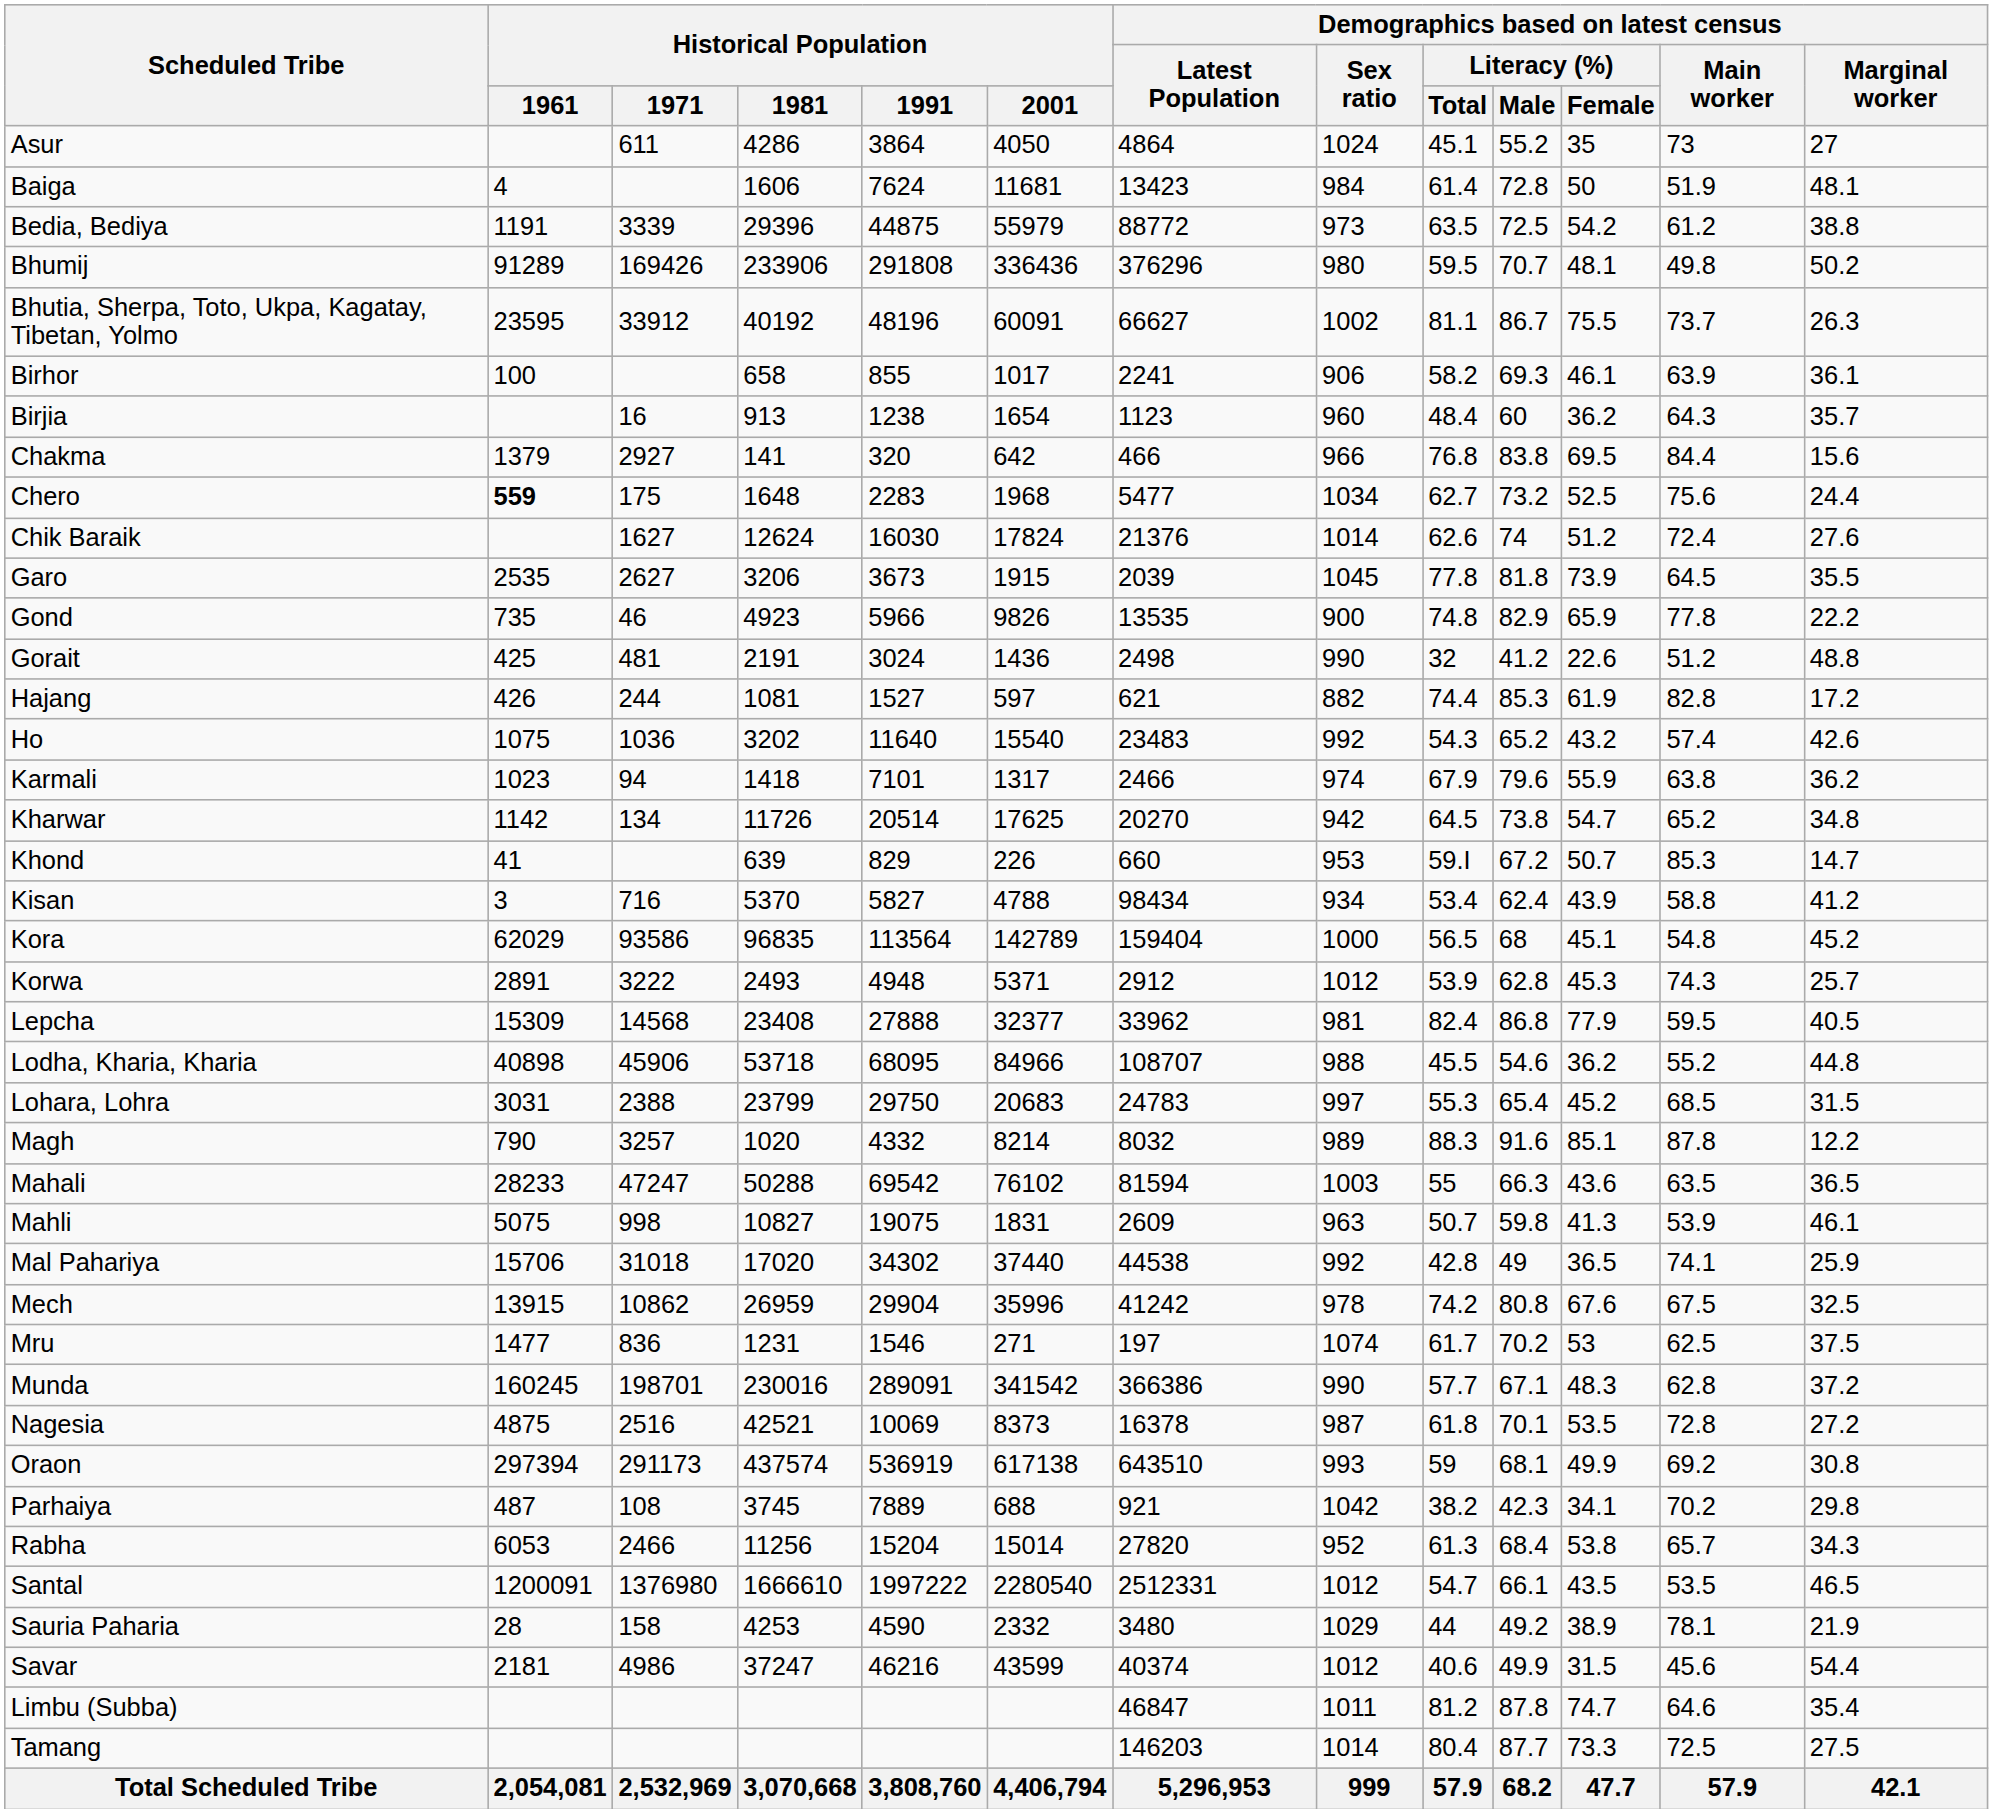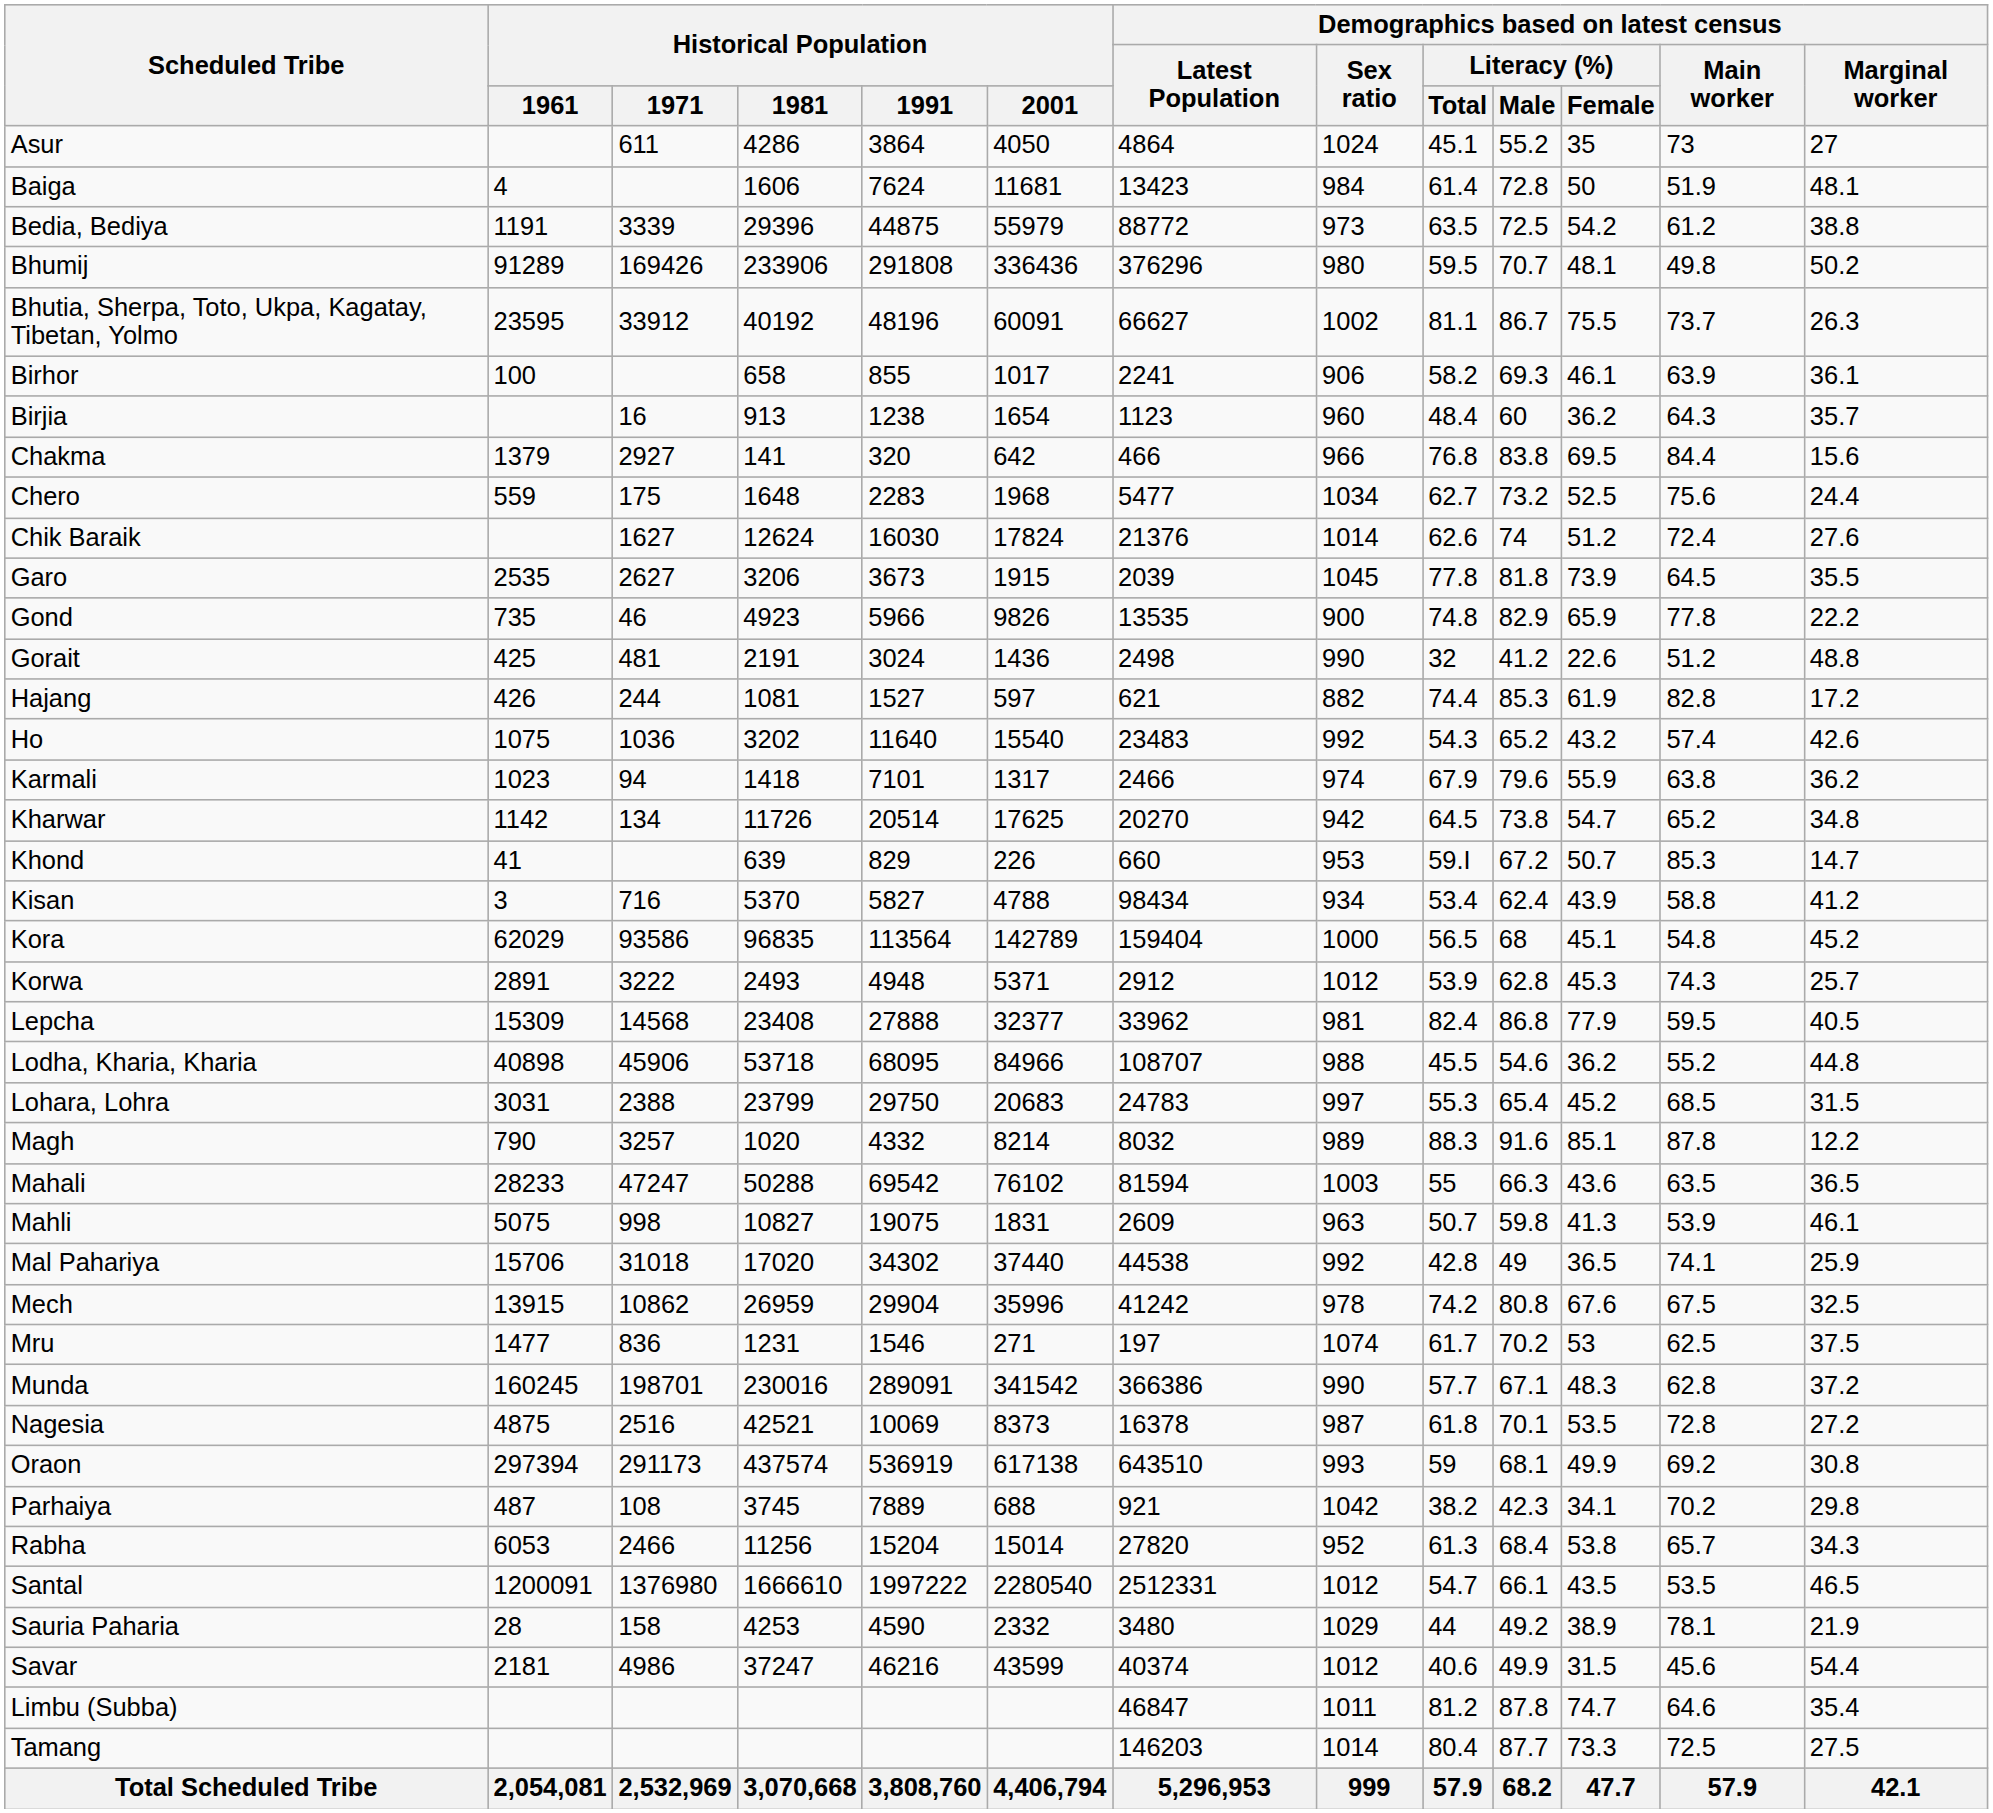(515, 497) bold -> (515, 497) normal
